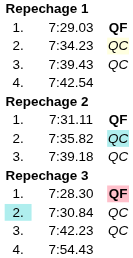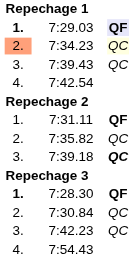(18, 27) normal -> (18, 27) bold
(118, 27) no background -> (118, 27) lavender background
(18, 46) no background -> (18, 46) lightsalmon background
(118, 138) paleturquoise background -> (118, 138) no background
(118, 156) normal -> (118, 156) bold
(18, 193) normal -> (18, 193) bold
(118, 193) pink background -> (118, 193) no background
(18, 212) paleturquoise background -> (18, 212) no background
